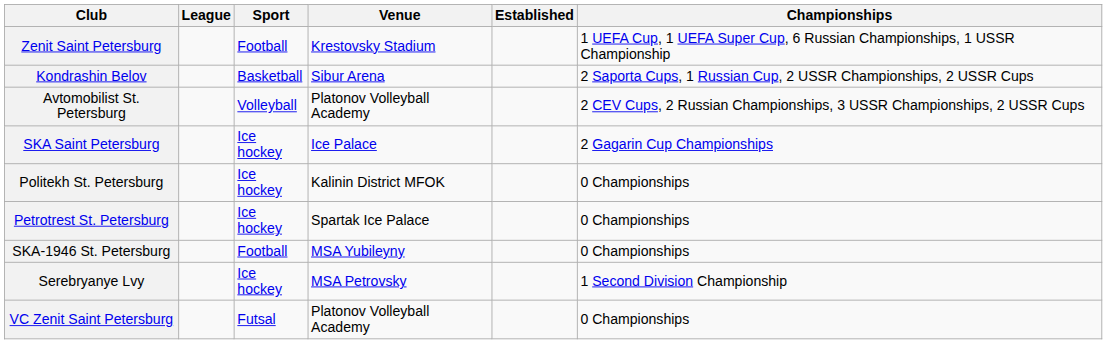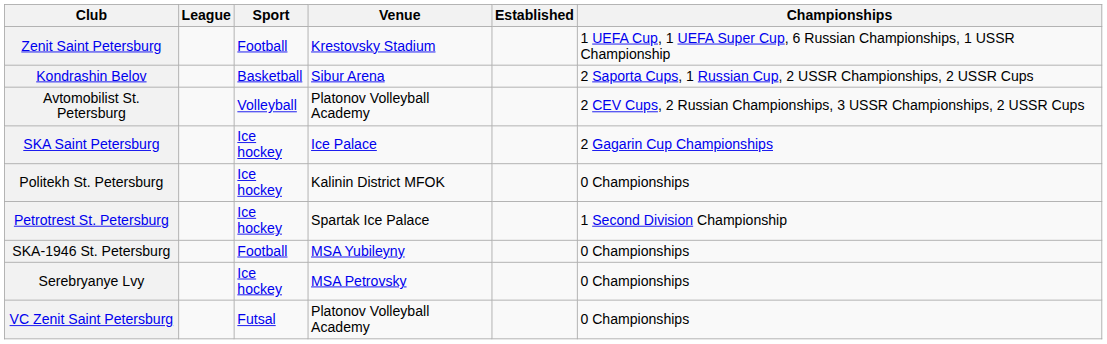(635, 220) 0 Championships -> (684, 220) 1 Second Division Championship
(684, 281) 1 Second Division Championship -> (635, 281) 0 Championships
